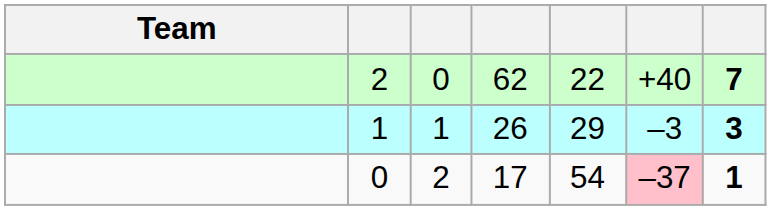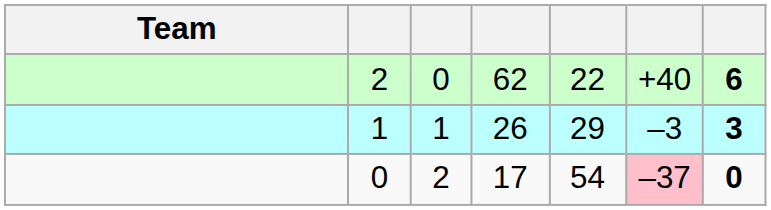(734, 79) 7 -> (734, 79) 6
(734, 178) 1 -> (734, 178) 0
